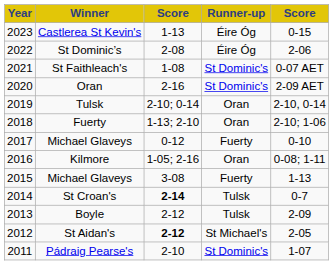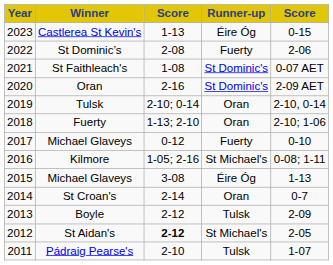(236, 50) Éire Óg -> (236, 50) Fuerty
(236, 159) Oran -> (236, 159) St Michael's
(236, 178) Fuerty -> (236, 178) Éire Óg
(173, 196) bold -> (173, 196) normal
(236, 196) Tulsk -> (236, 196) Oran
(236, 251) St Dominic's -> (236, 251) Tulsk
